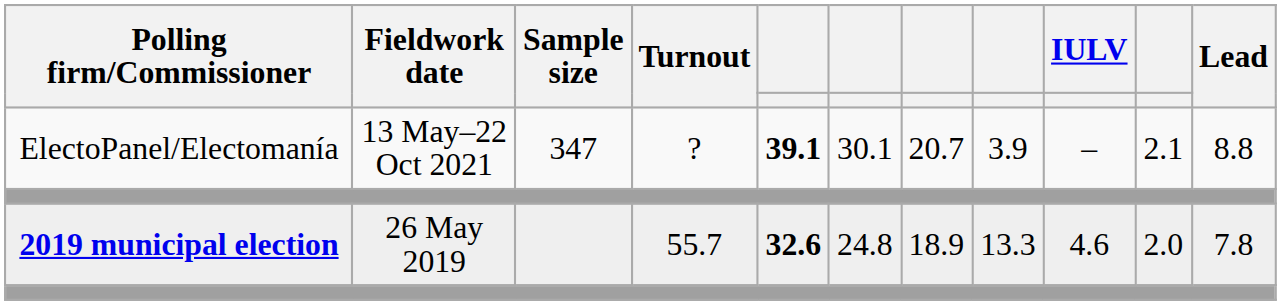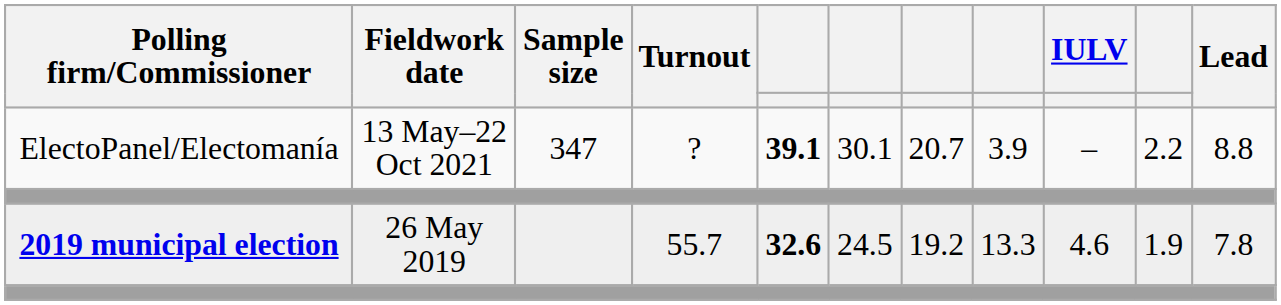(1163, 148) 2.1 -> (1163, 148) 2.2
(865, 244) 24.8 -> (865, 244) 24.5
(936, 244) 18.9 -> (936, 244) 19.2
(1163, 244) 2.0 -> (1163, 244) 1.9
